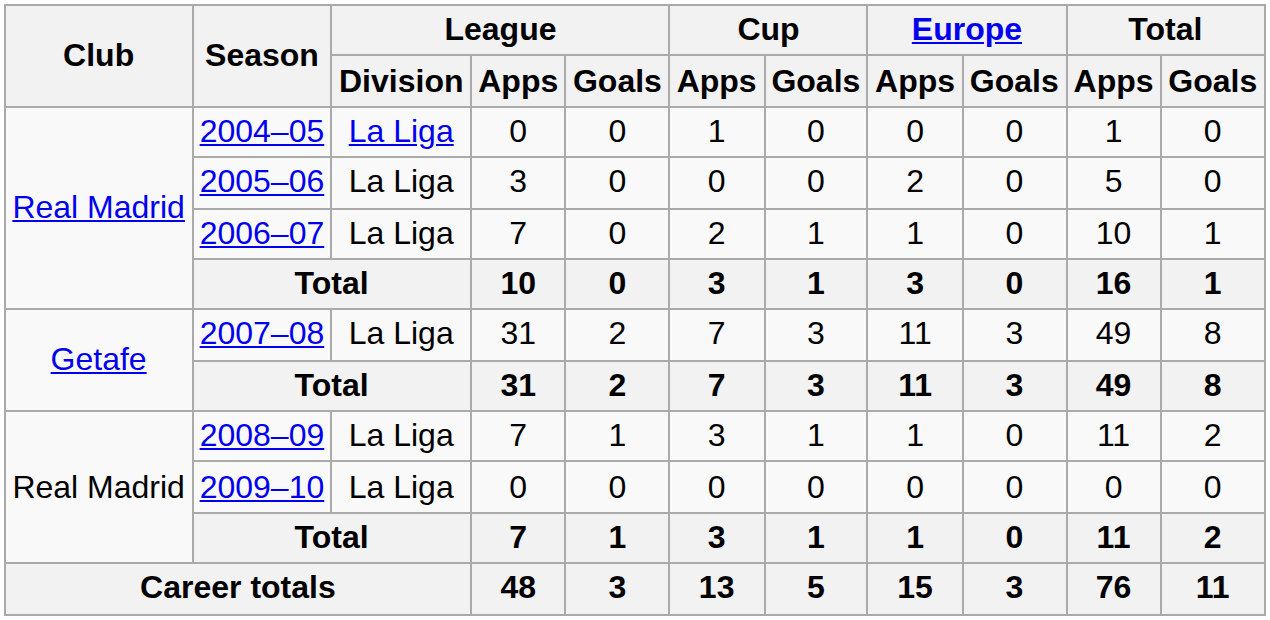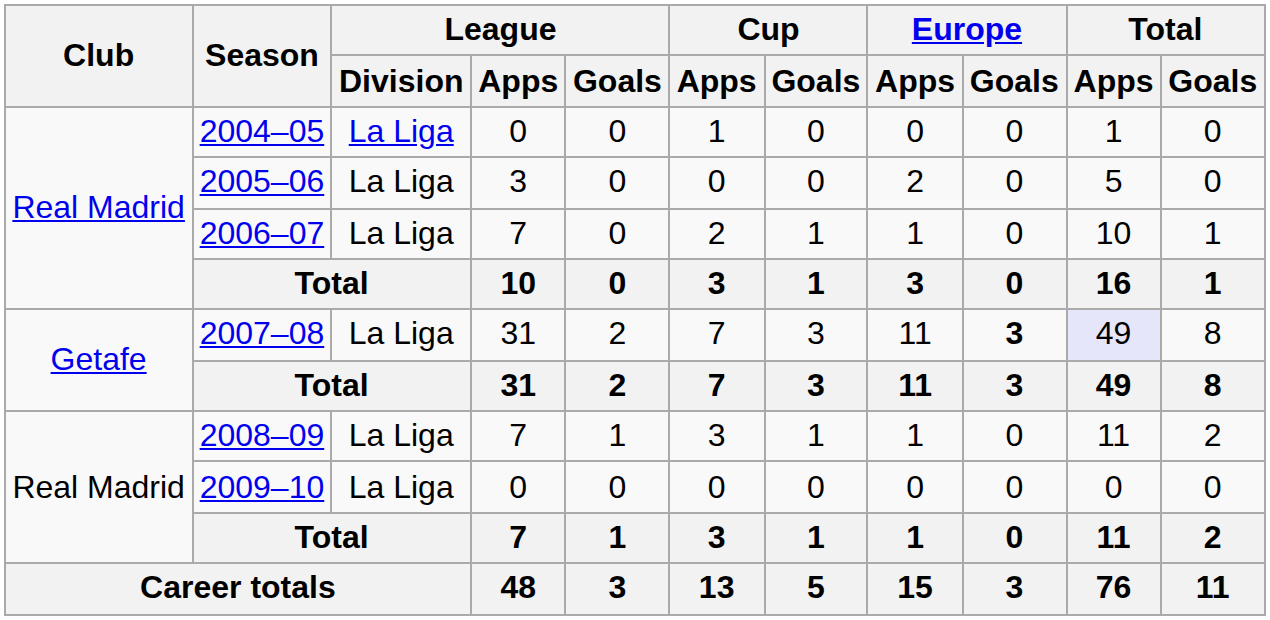(1014, 334) normal -> (1014, 334) bold
(1114, 334) no background -> (1114, 334) lavender background
